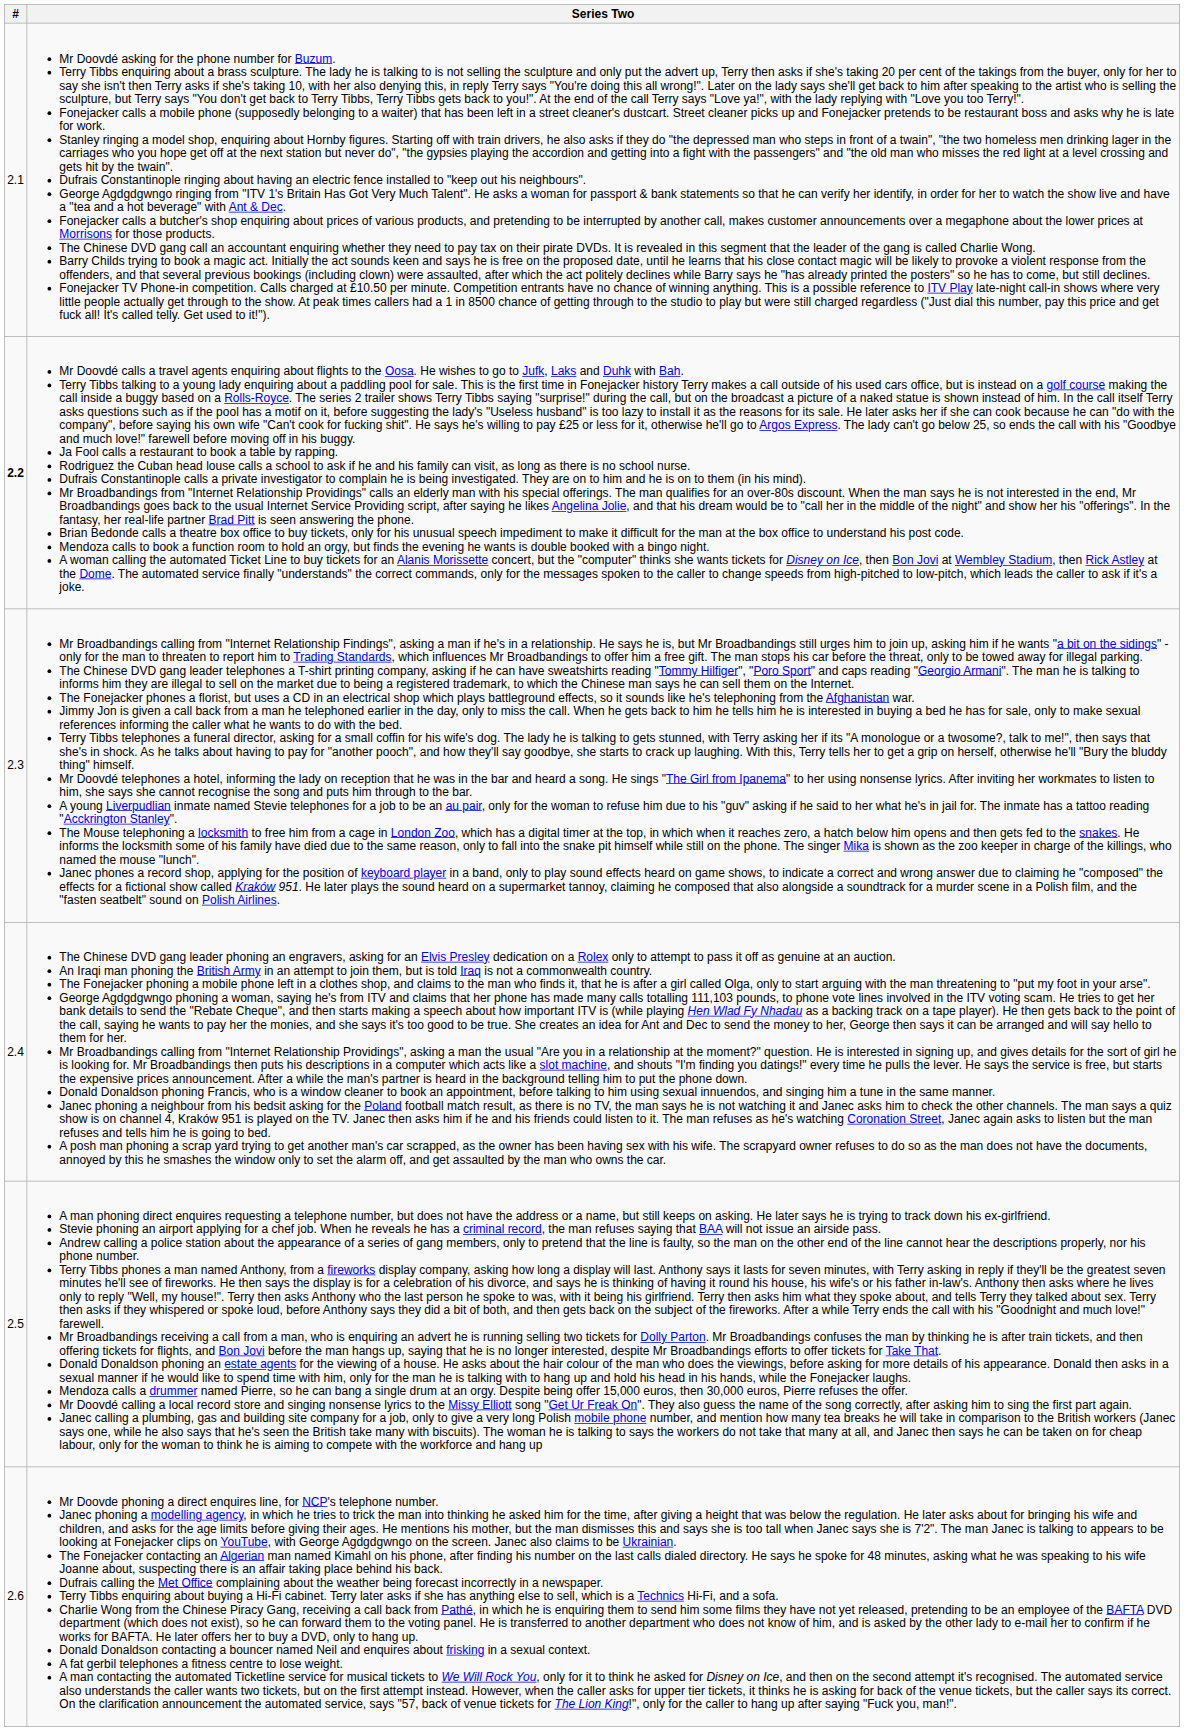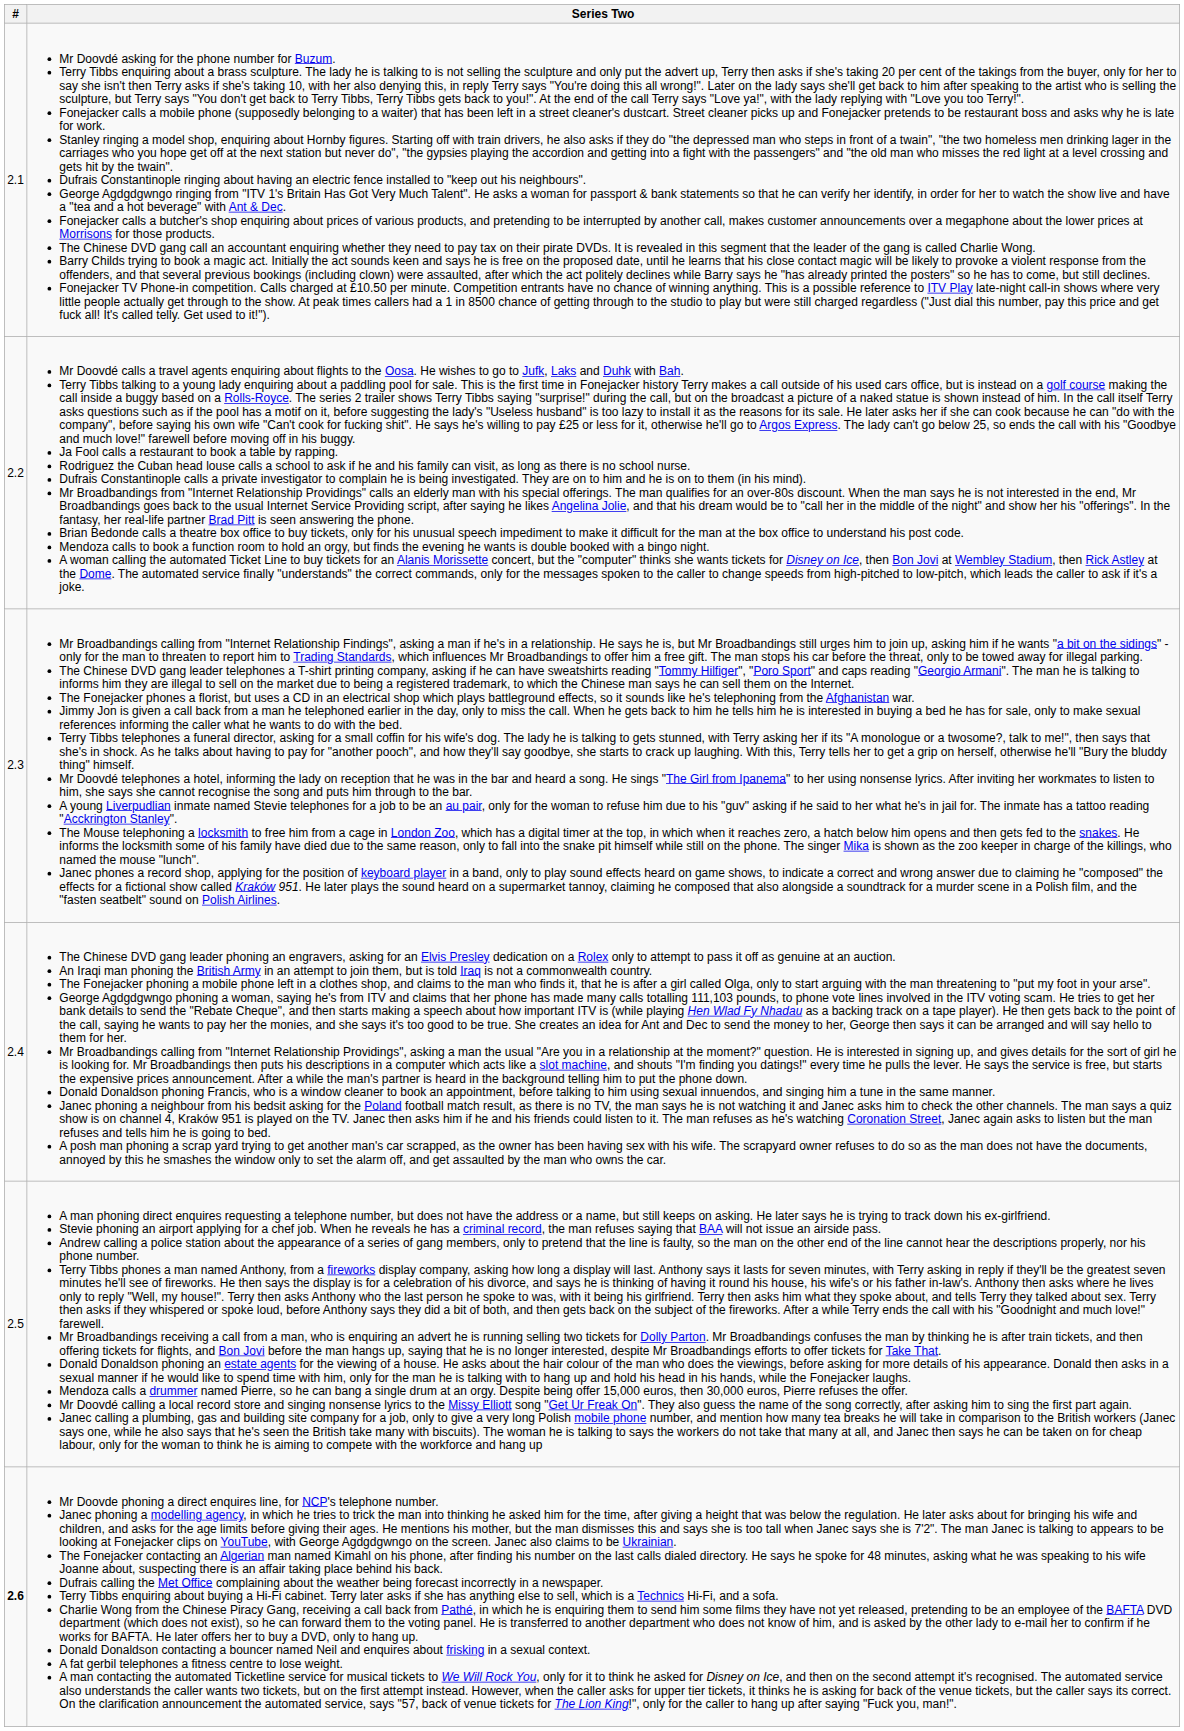(15, 472) bold -> (15, 472) normal
(15, 1596) normal -> (15, 1596) bold
